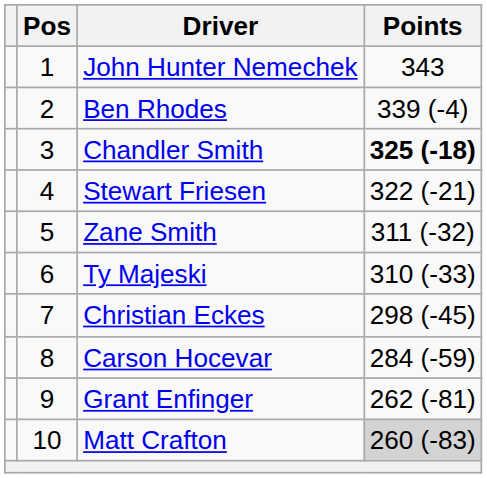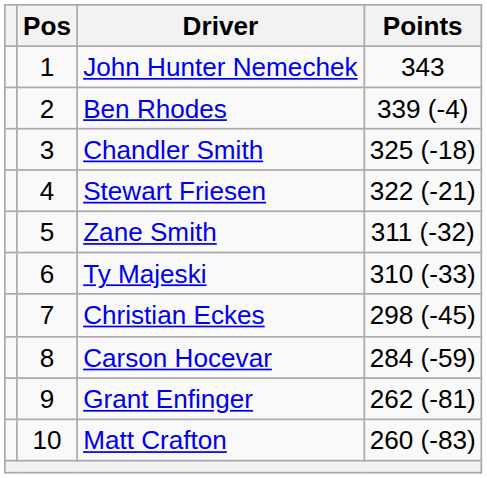(423, 150) bold -> (423, 150) normal
(423, 440) lightgrey background -> (423, 440) no background
